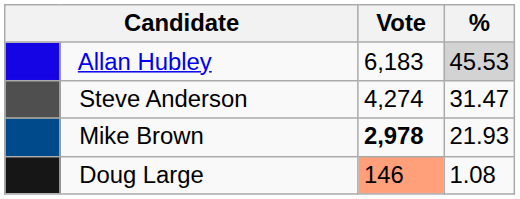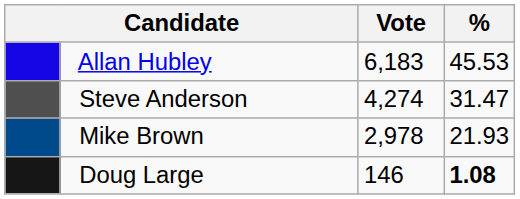(479, 61) lightgrey background -> (479, 61) no background
(394, 136) bold -> (394, 136) normal
(384, 174) lightsalmon background -> (384, 174) no background
(473, 174) normal -> (473, 174) bold
